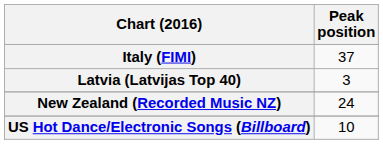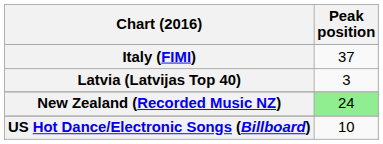(346, 103) no background -> (346, 103) lightgreen background
